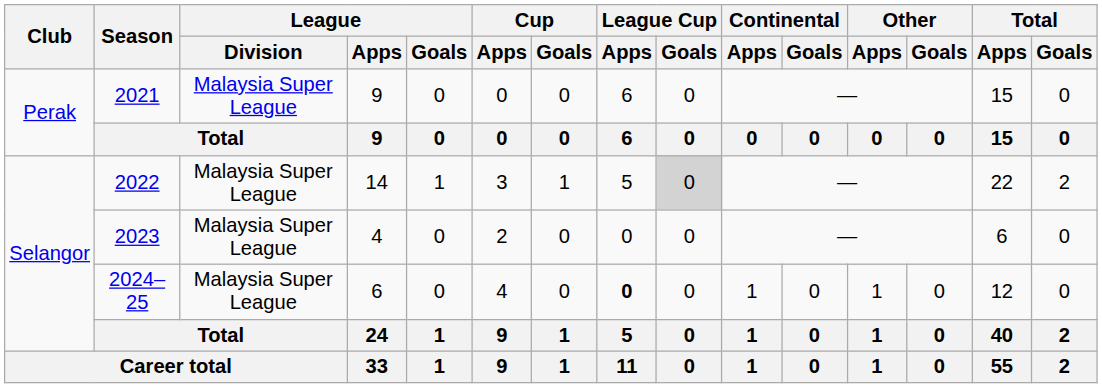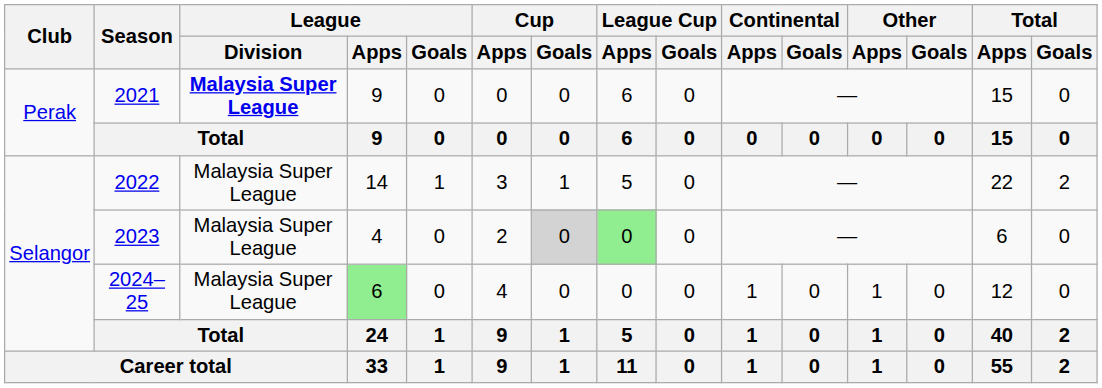(263, 95) normal -> (263, 95) bold
(689, 182) lightgrey background -> (689, 182) no background
(564, 237) no background -> (564, 237) lightgrey background
(627, 237) no background -> (627, 237) lightgreen background
(377, 291) no background -> (377, 291) lightgreen background
(627, 291) bold -> (627, 291) normal
